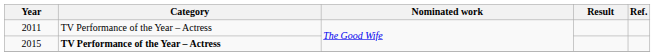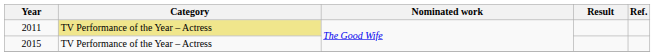(136, 28) no background -> (136, 28) khaki background
(141, 43) bold -> (136, 43) normal
